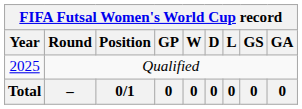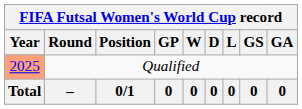(25, 67) no background -> (25, 67) lightsalmon background
